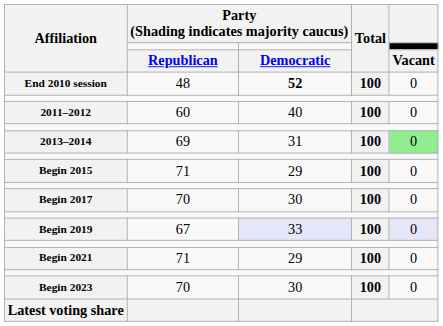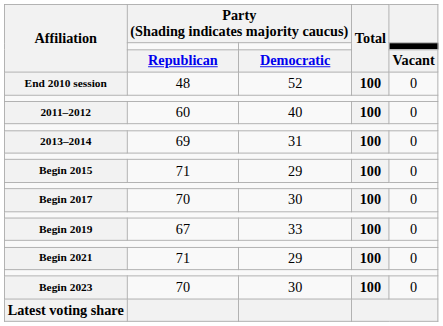(295, 83) bold -> (295, 83) normal
(414, 141) lightgreen background -> (414, 141) no background
(295, 229) lavender background -> (295, 229) no background
(414, 229) lavender background -> (414, 229) no background
